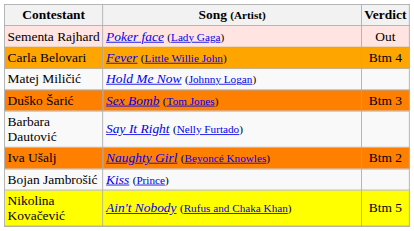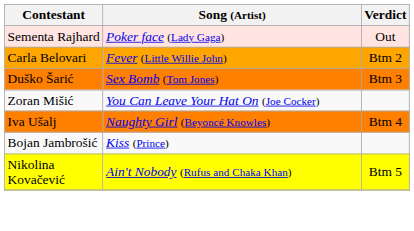(385, 57) Btm 4 -> (385, 57) Btm 2
- row: (44, 79)
- row: (32, 129)
+ row: (41, 100)
(385, 158) Btm 2 -> (385, 121) Btm 4
